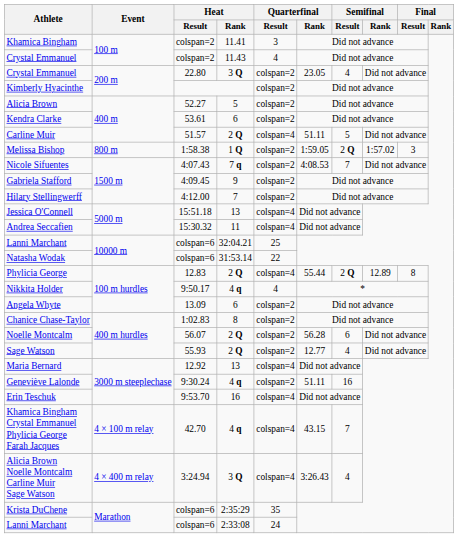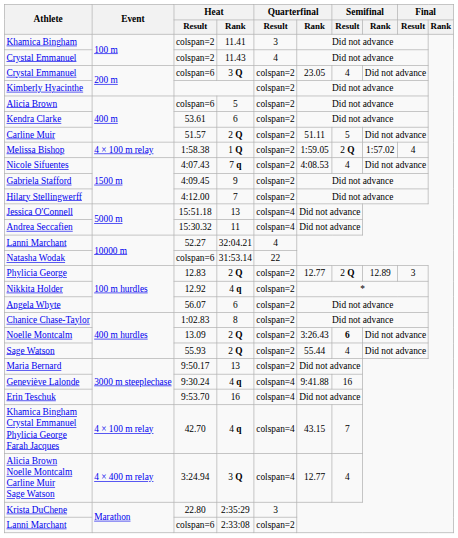(195, 73) 22.80 -> (195, 73) colspan=6
(195, 104) 52.27 -> (195, 104) colspan=6
(276, 135) colspan=4 -> (276, 135) colspan=2
(106, 150) 800 m -> (124, 150) 4 × 100 m relay
(413, 150) 3 -> (413, 150) 4
(347, 166) 7 -> (347, 166) 4
(195, 243) colspan=6 -> (195, 243) 52.27
(276, 243) 25 -> (276, 243) 4
(276, 274) colspan=4 -> (276, 274) colspan=2
(315, 274) 55.44 -> (315, 274) 12.77
(413, 274) 8 -> (413, 274) 3
(195, 289) 9:50.17 -> (195, 289) 12.92
(276, 289) 4 -> (276, 289) colspan=2
(195, 305) 13.09 -> (195, 305) 56.07
(195, 335) 56.07 -> (195, 335) 13.09
(315, 335) 56.28 -> (315, 335) 3:26.43
(347, 335) normal -> (347, 335) bold
(315, 351) 12.77 -> (315, 351) 55.44
(195, 366) 12.92 -> (195, 366) 9:50.17
(276, 366) colspan=4 -> (276, 366) colspan=2
(276, 382) colspan=2 -> (276, 382) colspan=4
(315, 382) 51.11 -> (315, 382) 9:41.88
(315, 478) 3:26.43 -> (315, 478) 12.77
(195, 510) colspan=6 -> (195, 510) 22.80
(276, 510) 35 -> (276, 510) 3
(276, 525) 24 -> (276, 525) colspan=2
